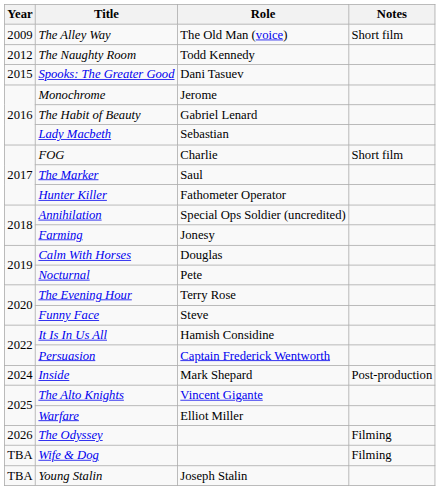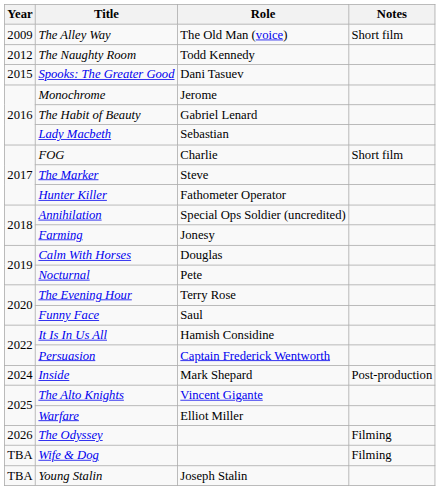(192, 174) Saul -> (194, 174) Steve
(194, 315) Steve -> (192, 315) Saul
